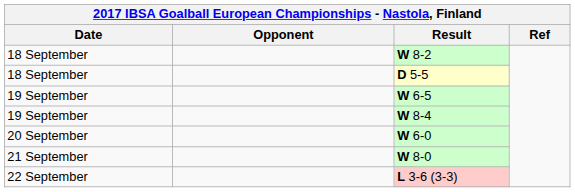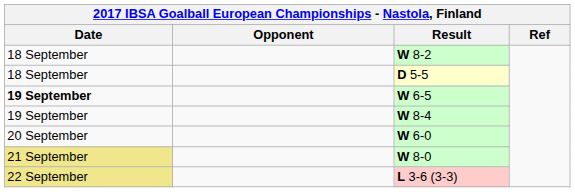(48, 95) normal -> (49, 95) bold
(48, 156) no background -> (48, 156) khaki background
(48, 177) no background -> (48, 177) khaki background
